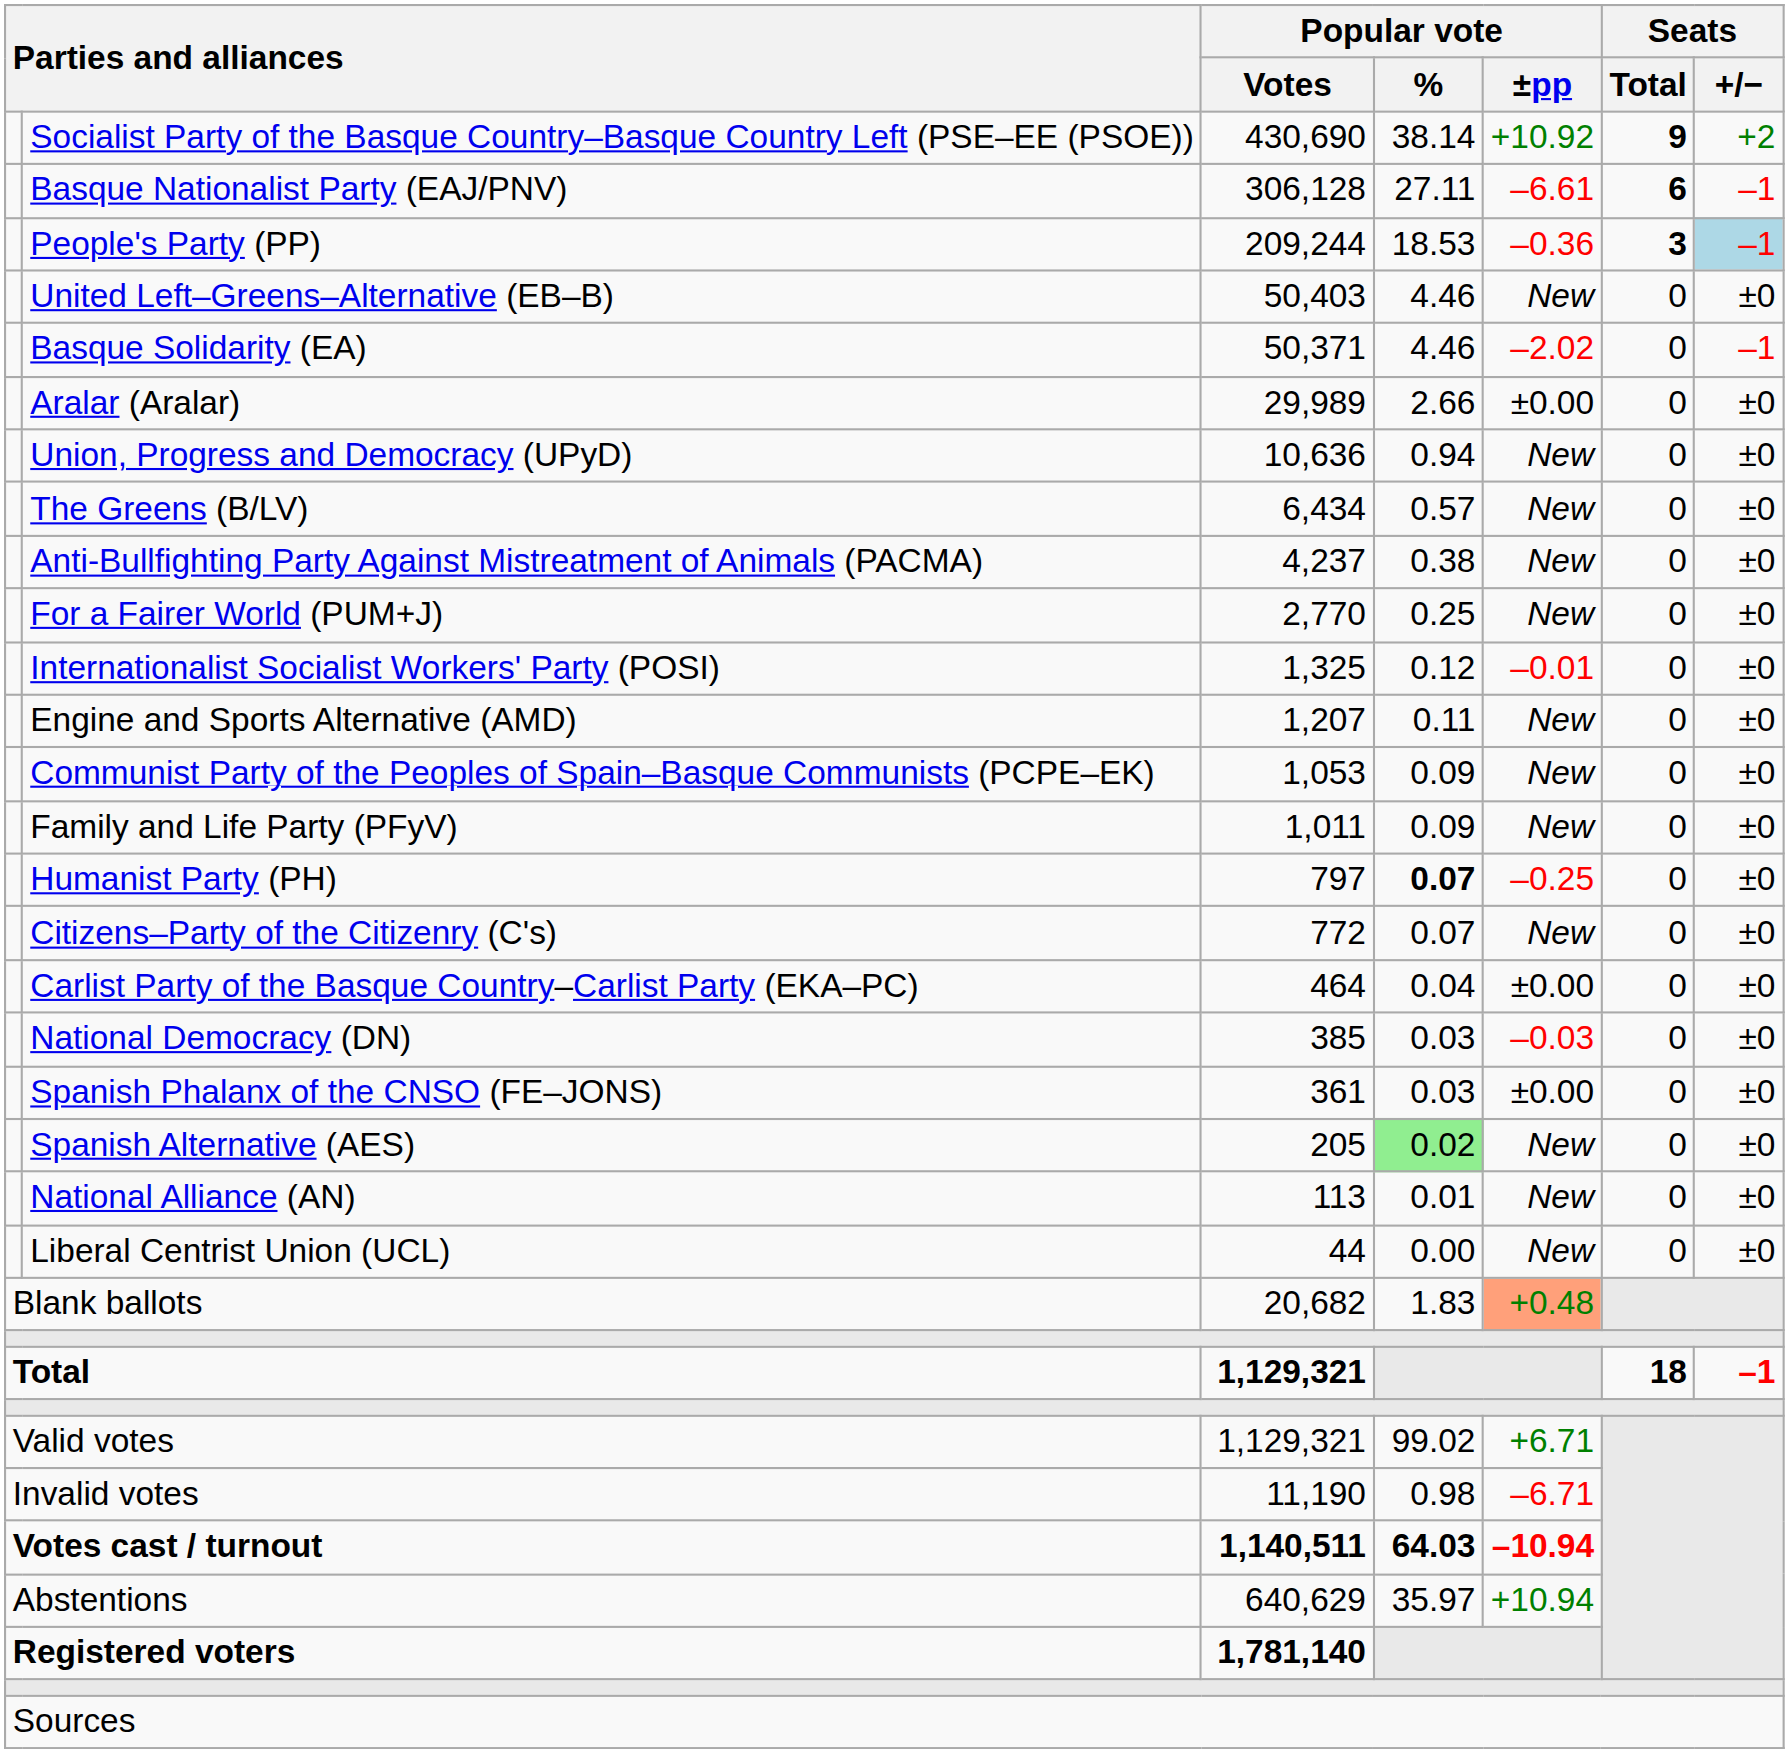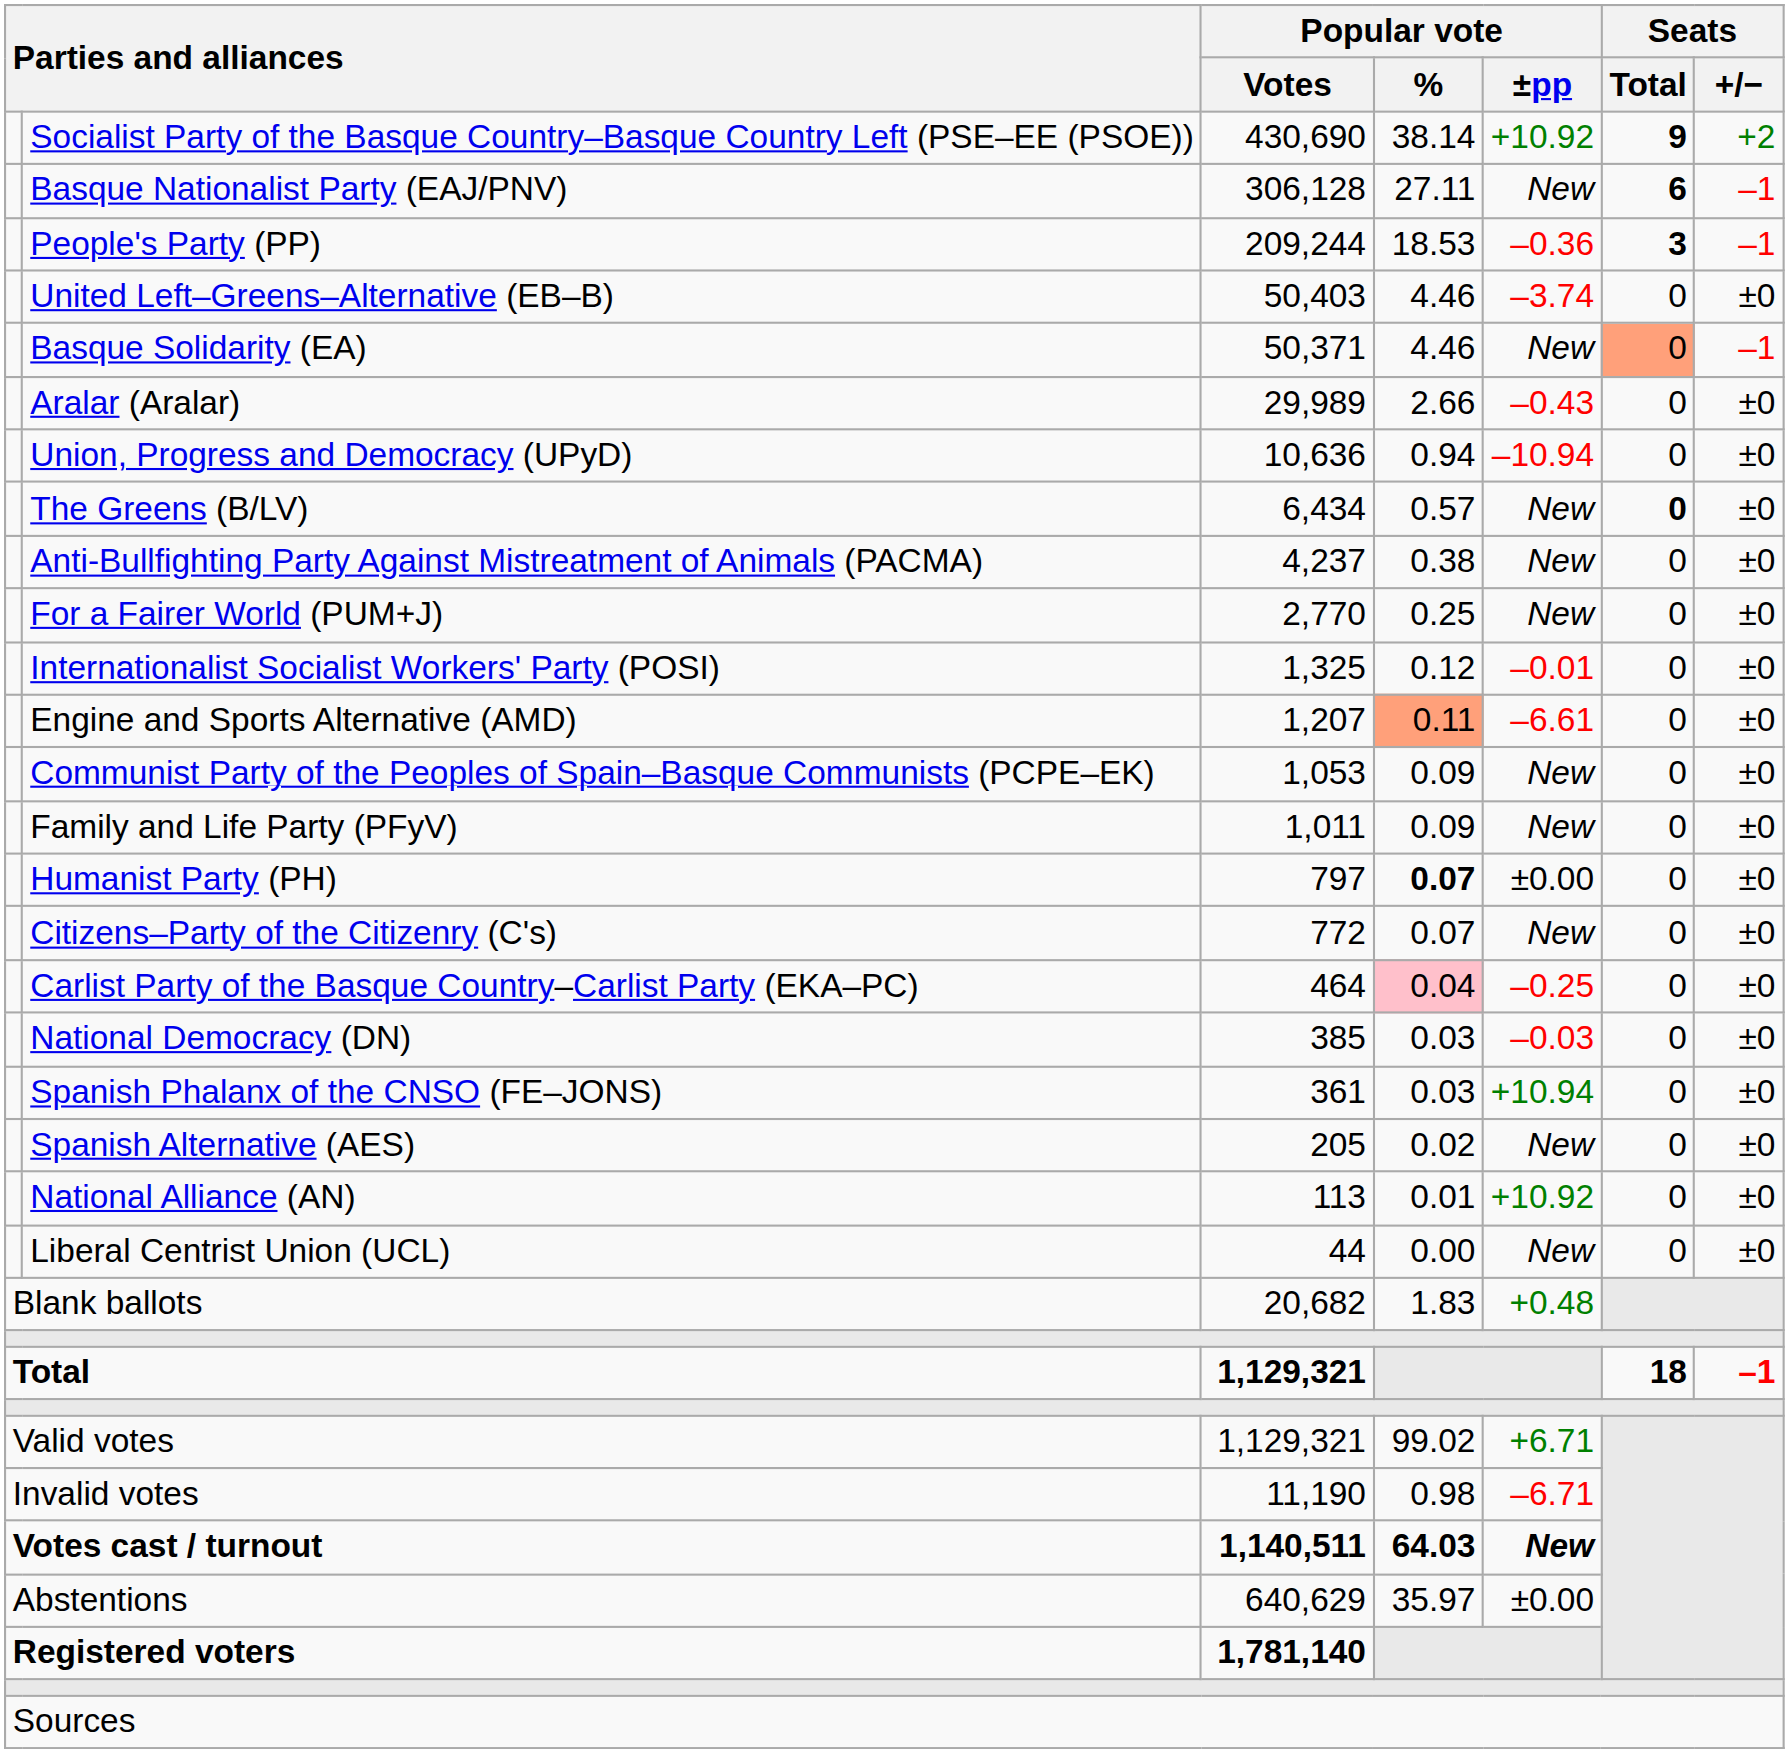(1552, 190) –6.61 -> (1561, 190) New
(1757, 243) lightblue background -> (1757, 243) no background
(1561, 296) New -> (1552, 296) –3.74
(1552, 349) –2.02 -> (1561, 349) New
(1678, 349) no background -> (1678, 349) lightsalmon background
(1552, 402) ±0.00 -> (1552, 402) –0.43
(1561, 455) New -> (1543, 455) –10.94
(1678, 508) normal -> (1678, 508) bold
(1444, 720) no background -> (1444, 720) lightsalmon background
(1561, 720) New -> (1552, 720) –6.61
(1552, 879) –0.25 -> (1552, 879) ±0.00
(1443, 985) no background -> (1443, 985) pink background
(1552, 985) ±0.00 -> (1552, 985) –0.25
(1552, 1091) ±0.00 -> (1542, 1091) +10.94
(1443, 1144) lightgreen background -> (1443, 1144) no background
(1561, 1197) New -> (1542, 1197) +10.92
(1552, 1303) lightsalmon background -> (1552, 1303) no background
(1543, 1546) –10.94 -> (1560, 1546) New
(1542, 1599) +10.94 -> (1552, 1599) ±0.00
